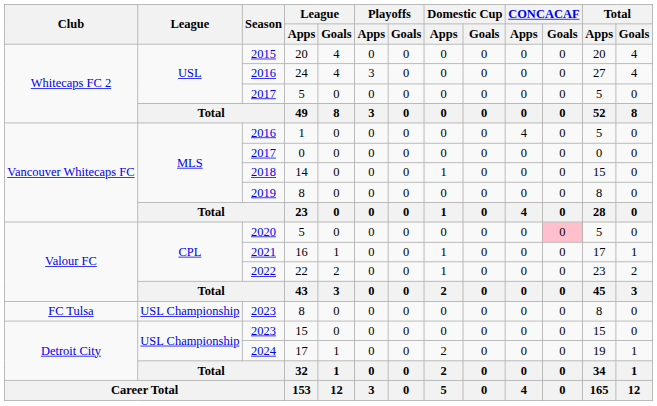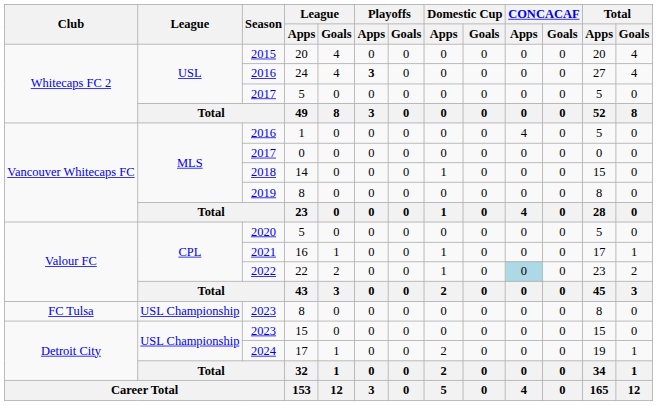(371, 73) normal -> (371, 73) bold
(562, 232) pink background -> (562, 232) no background
(524, 271) no background -> (524, 271) lightblue background
